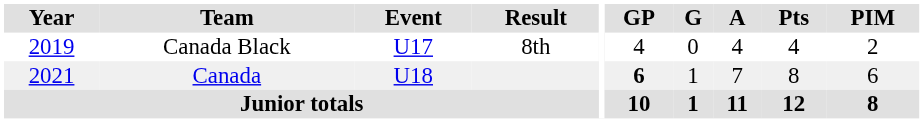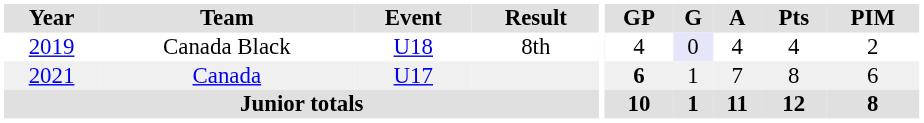(413, 46) U17 -> (413, 46) U18
(693, 46) no background -> (693, 46) lavender background
(413, 75) U18 -> (413, 75) U17
